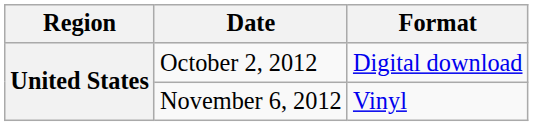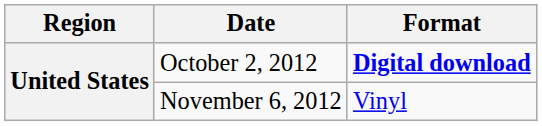(438, 62) normal -> (442, 62) bold
